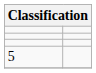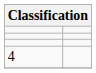(11, 56) 5 -> (11, 56) 4
